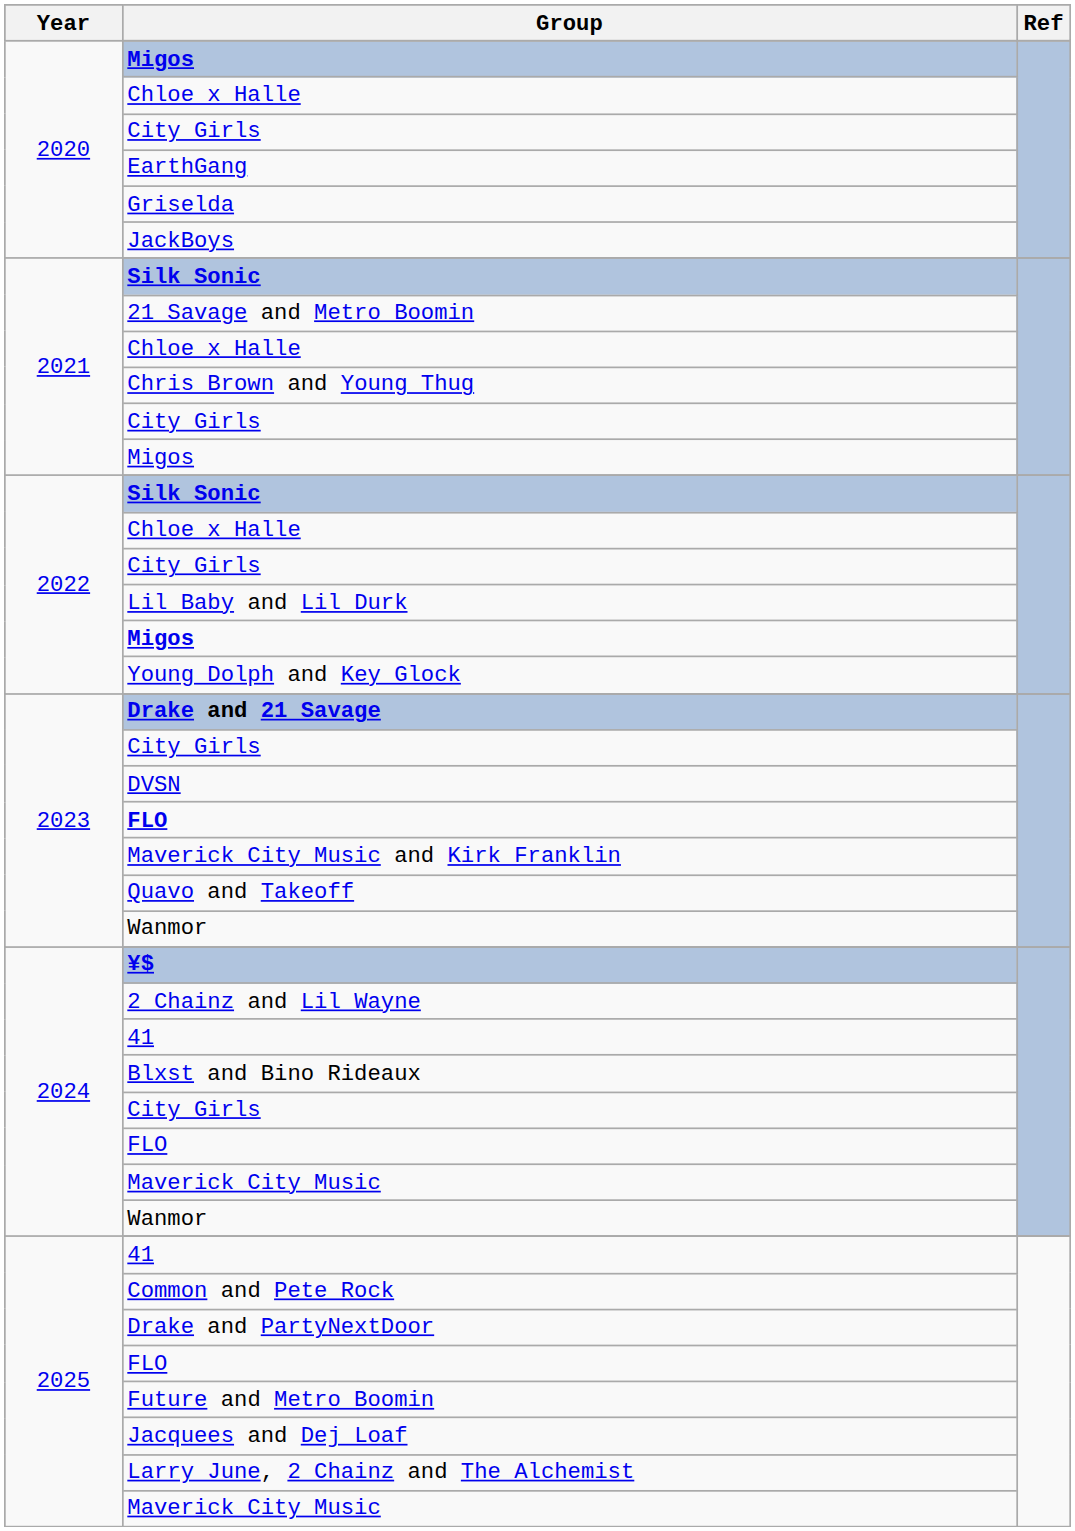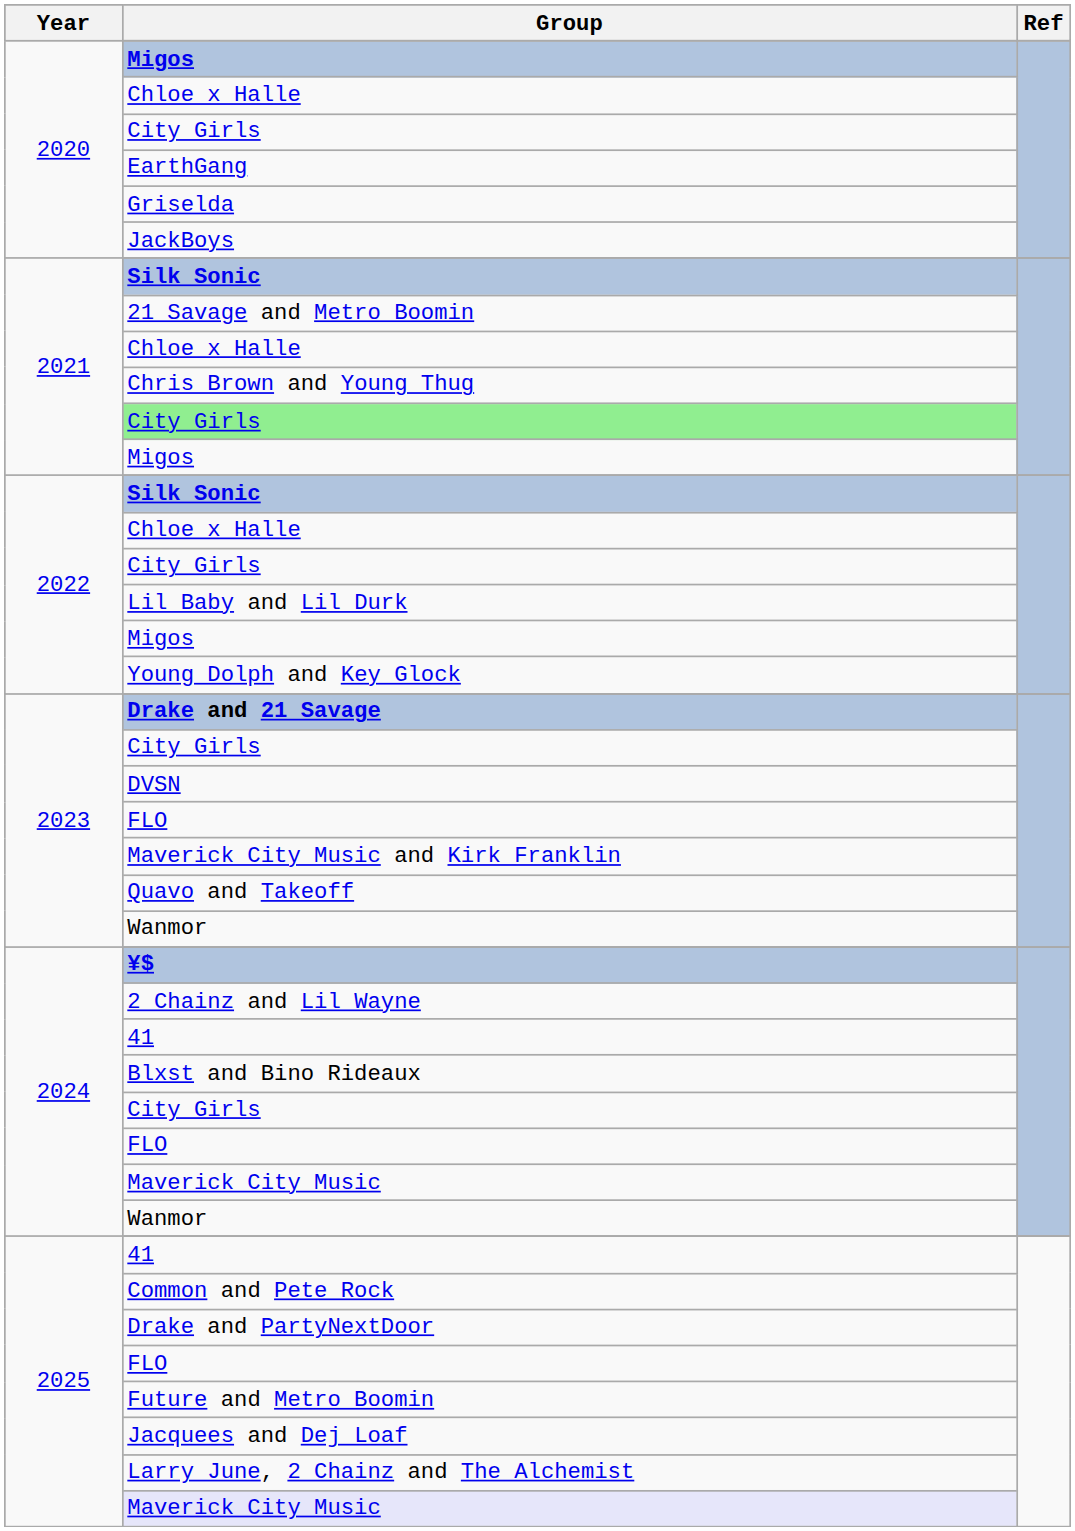(194, 422) no background -> (194, 422) lightgreen background
(161, 639) bold -> (161, 639) normal
(147, 820) bold -> (147, 820) normal
(254, 1508) no background -> (254, 1508) lavender background
